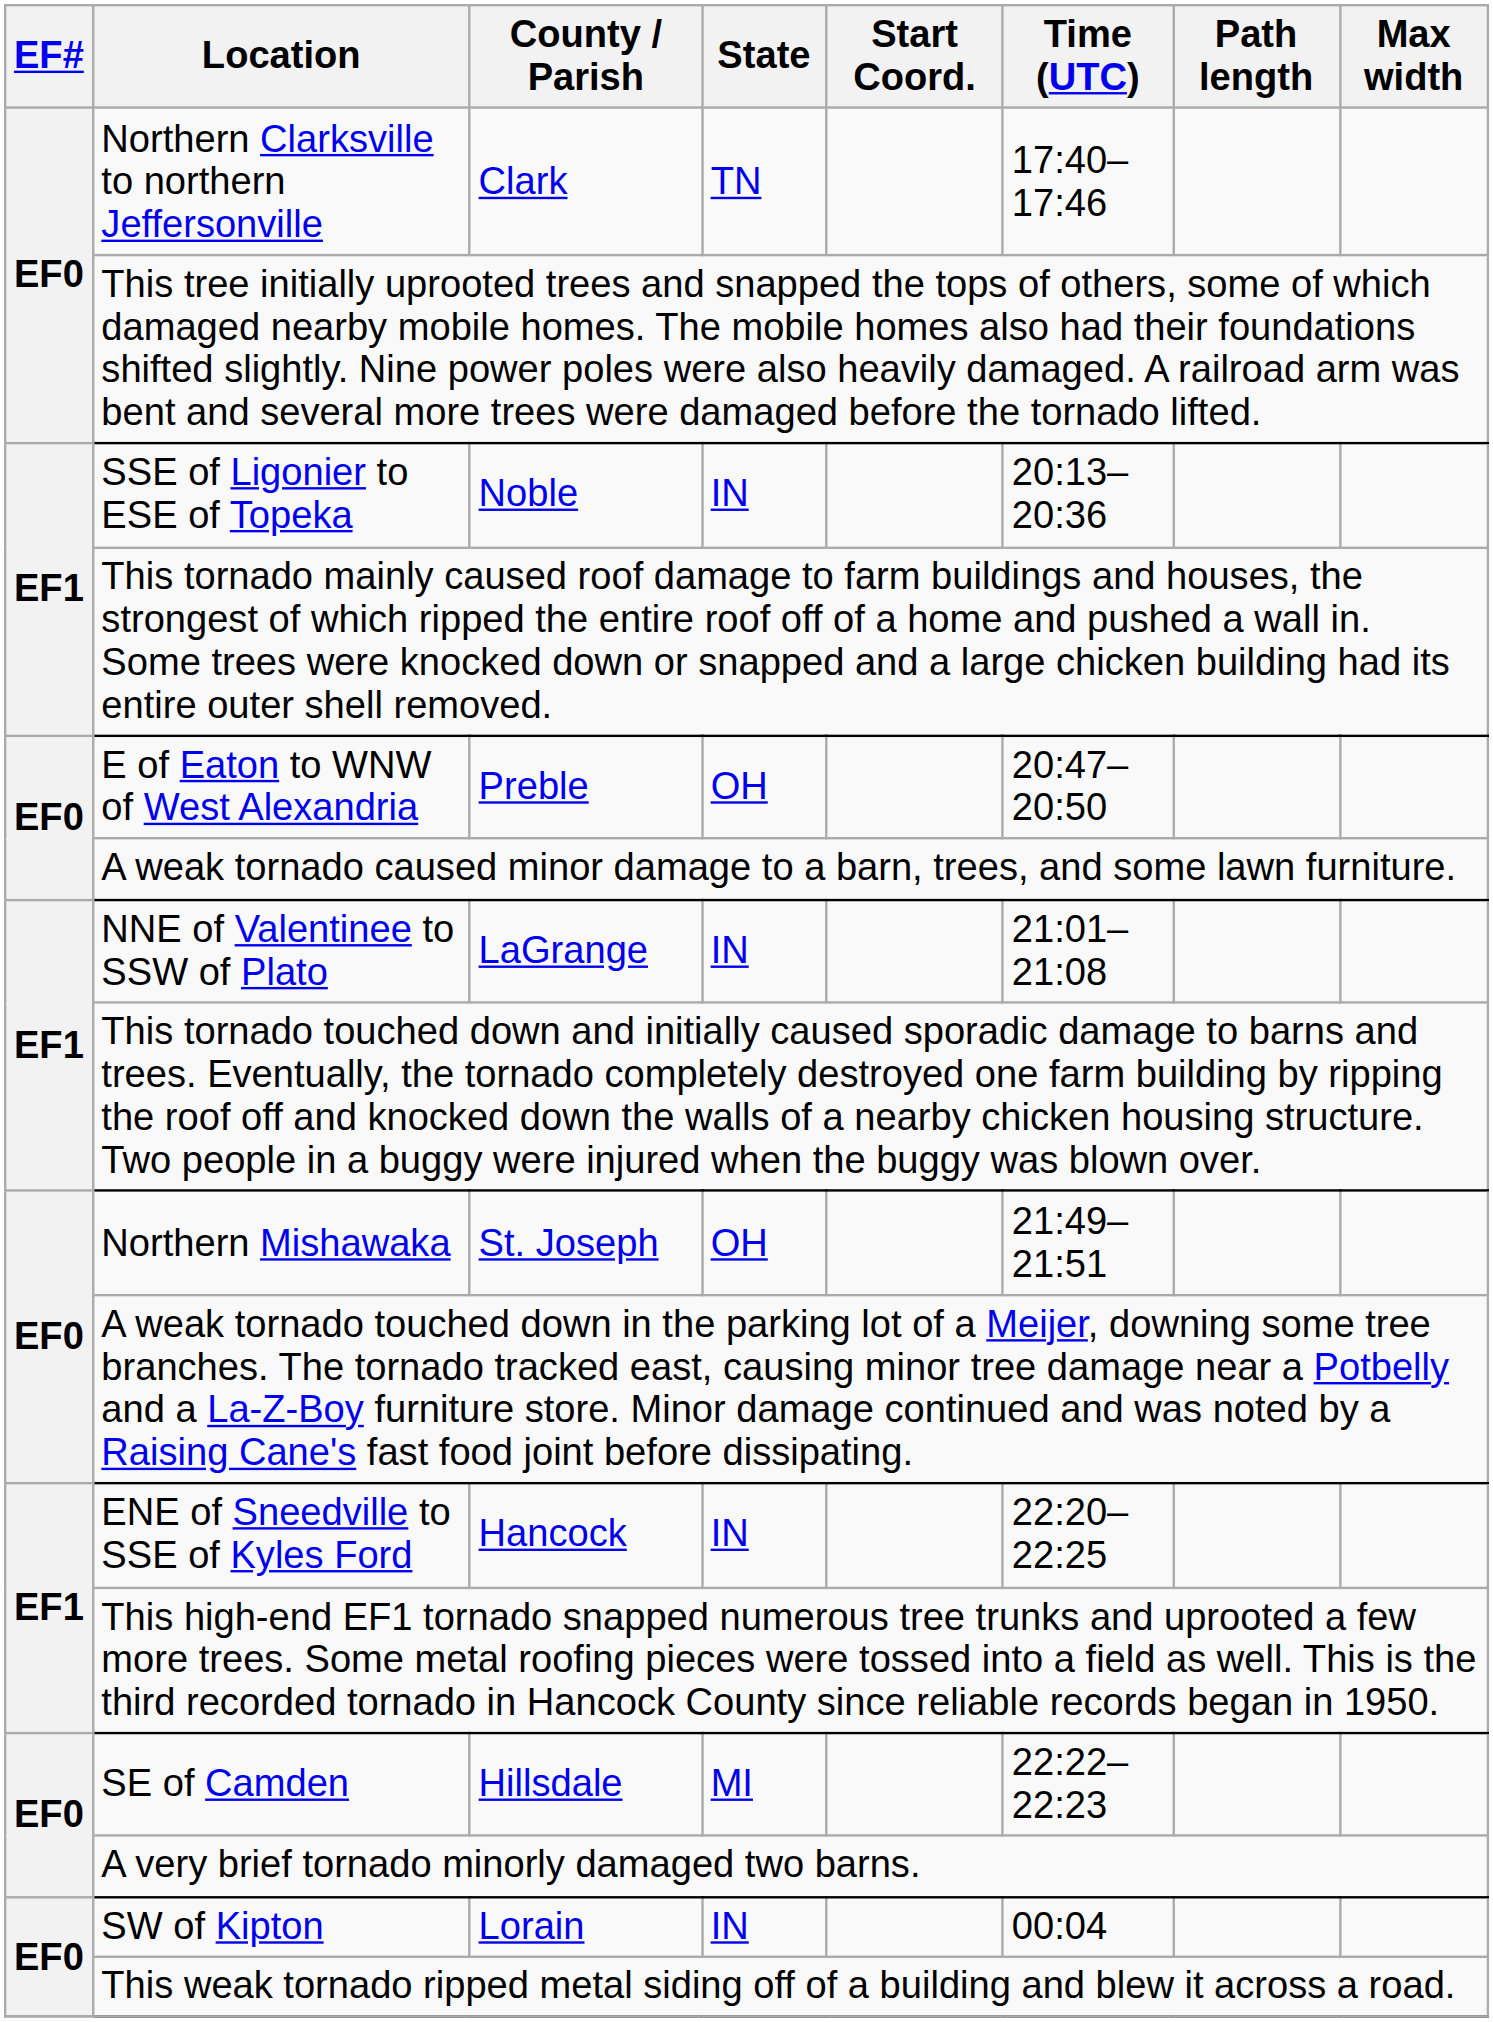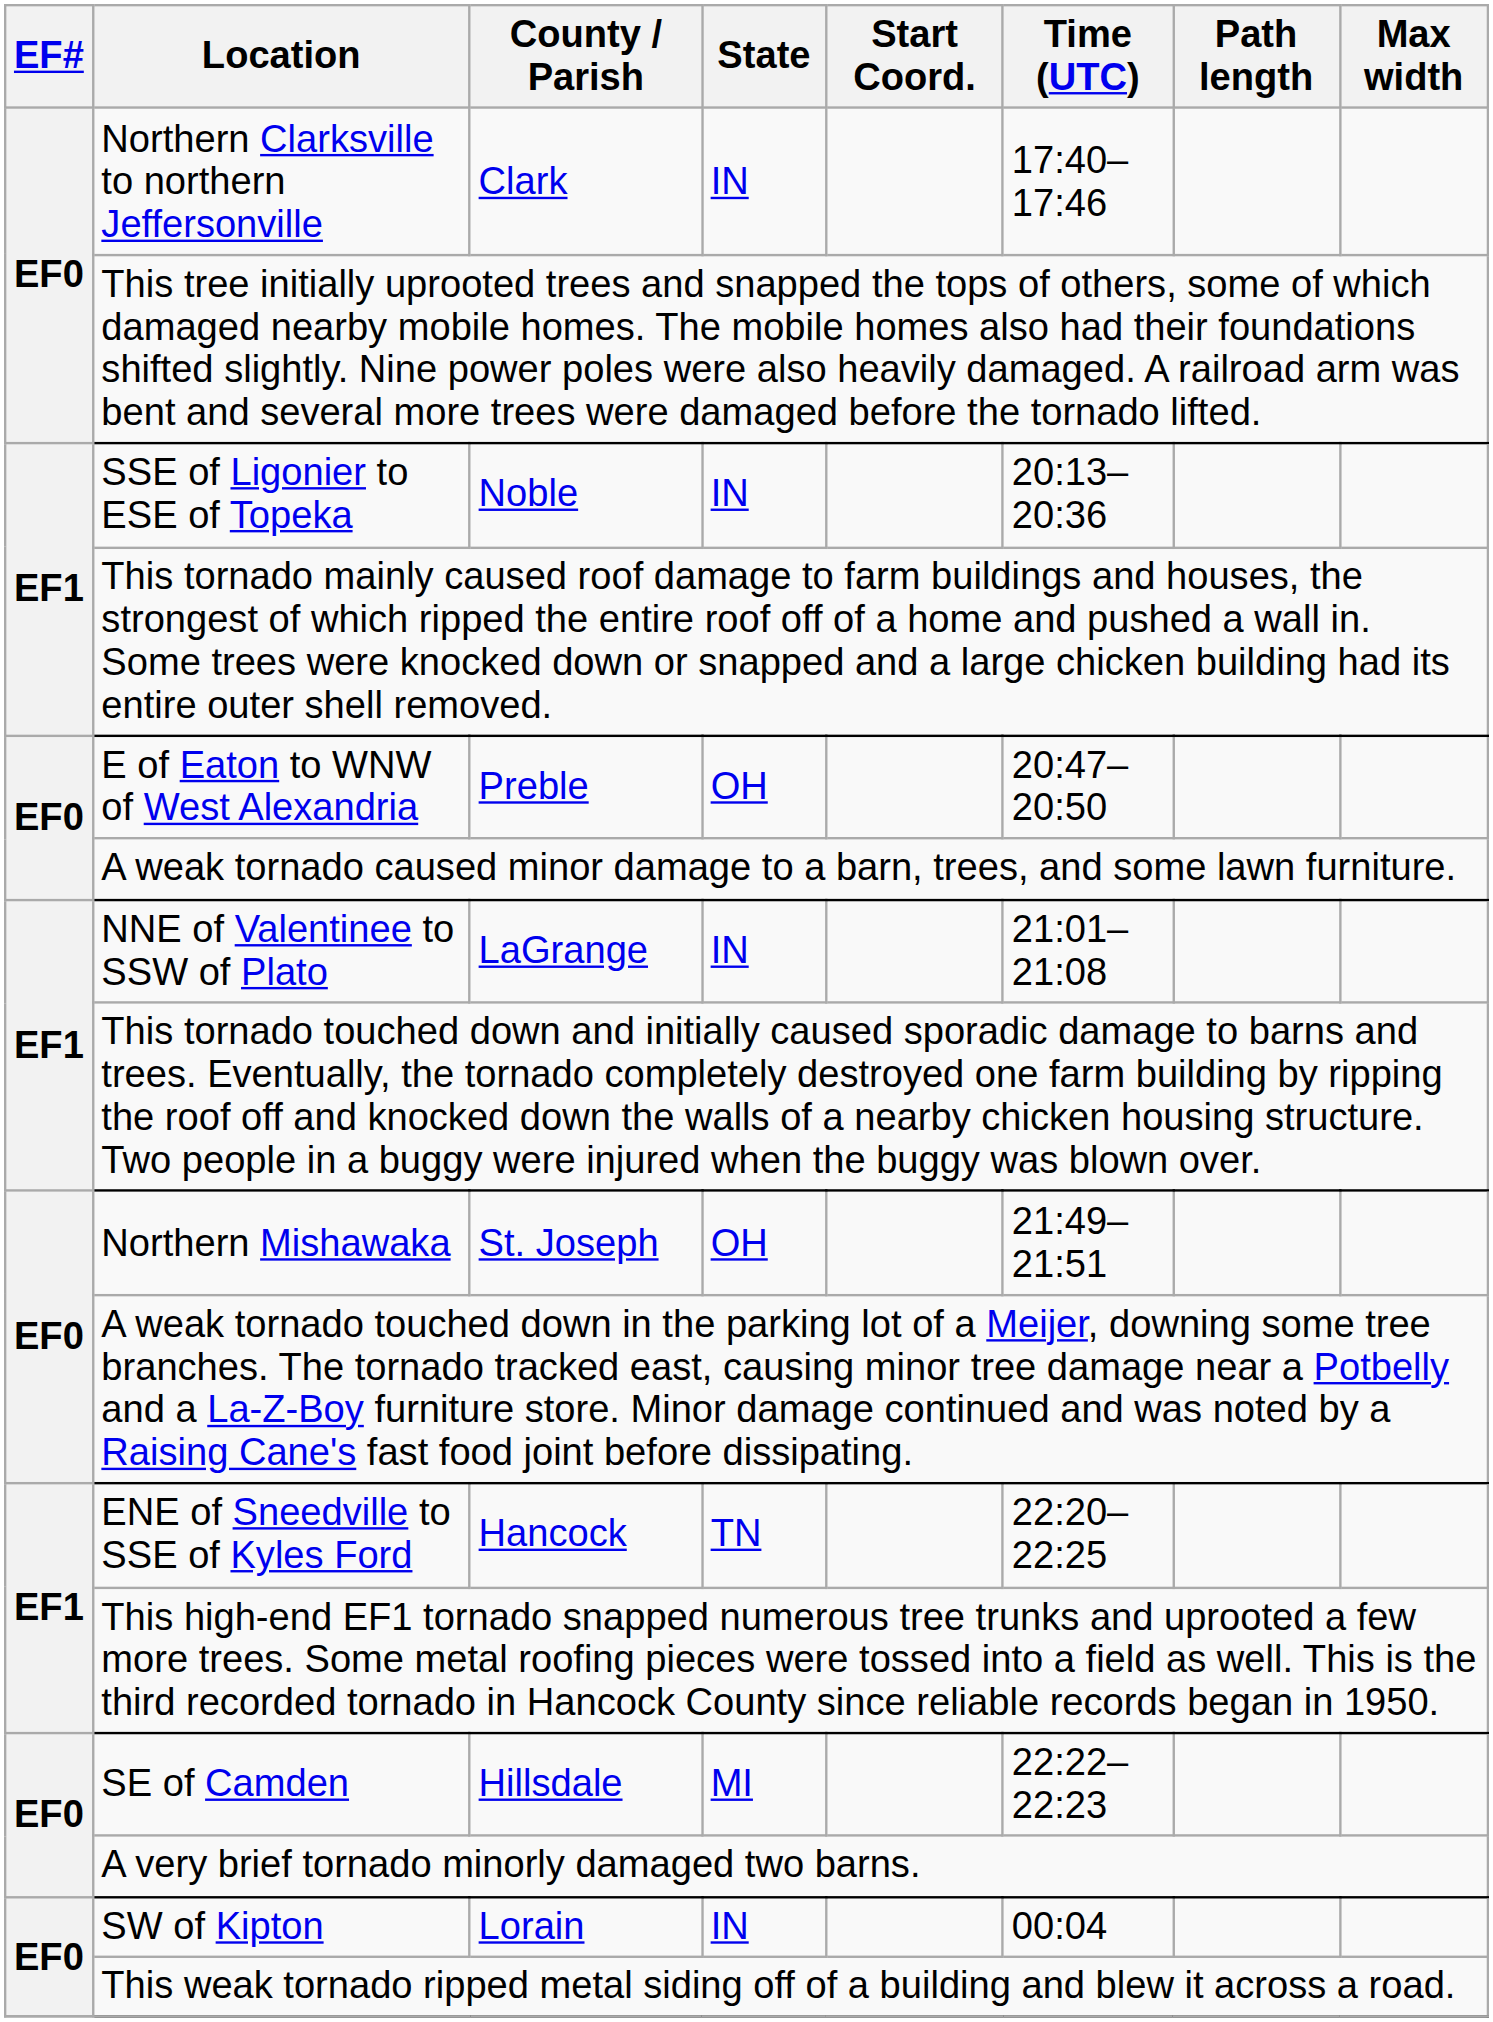(736, 180) TN -> (730, 180) IN
(730, 1534) IN -> (736, 1534) TN
